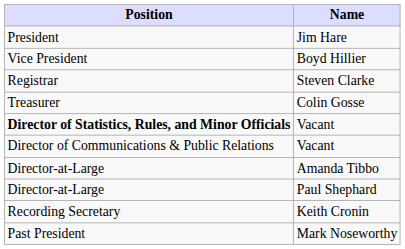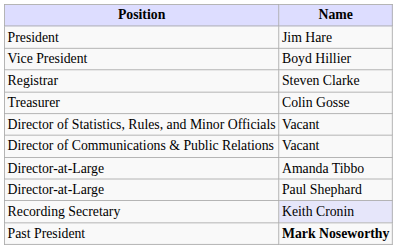(149, 124) bold -> (142, 124) normal
(333, 211) no background -> (318, 211) lavender background
(347, 233) normal -> (336, 233) bold
